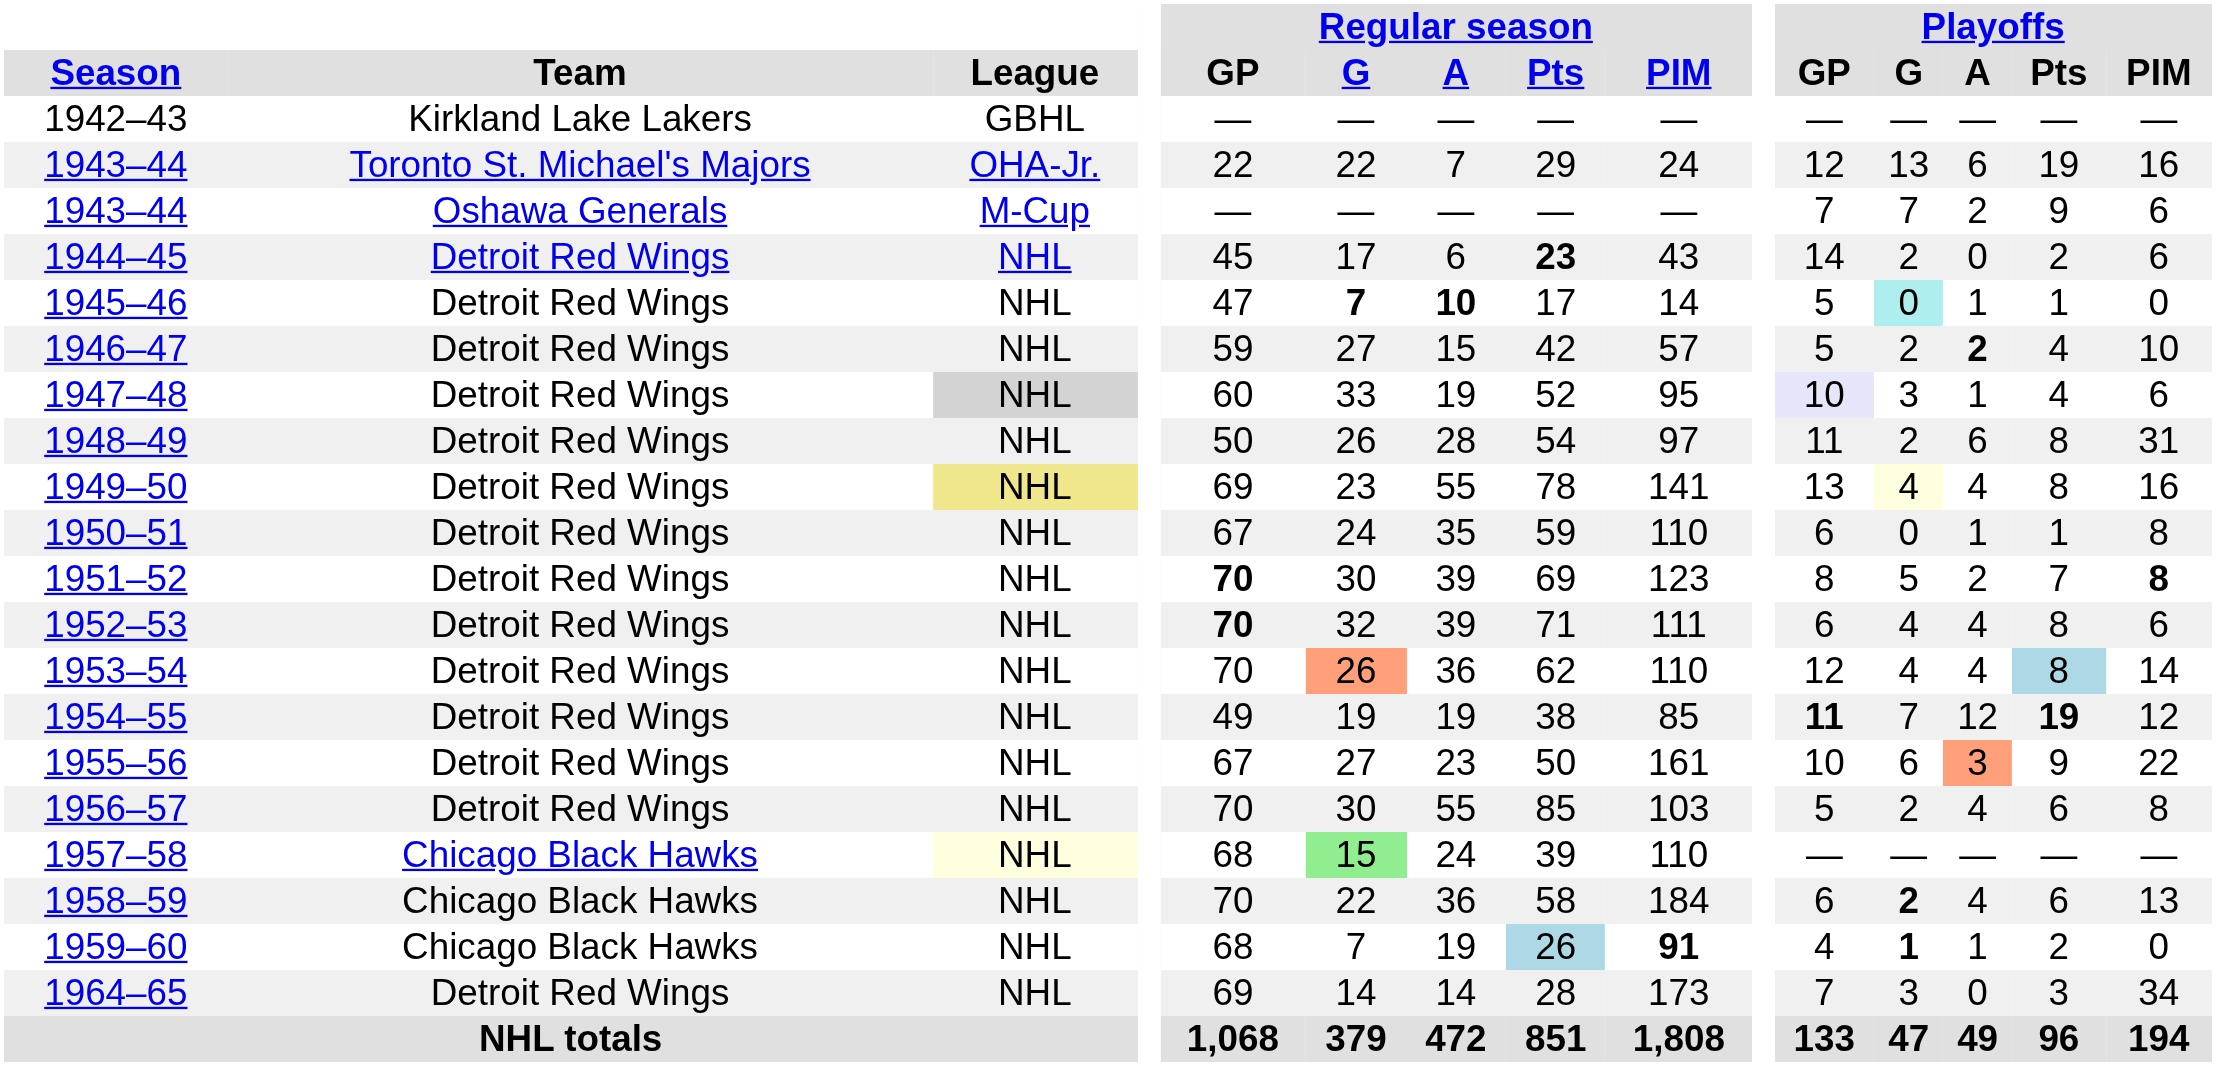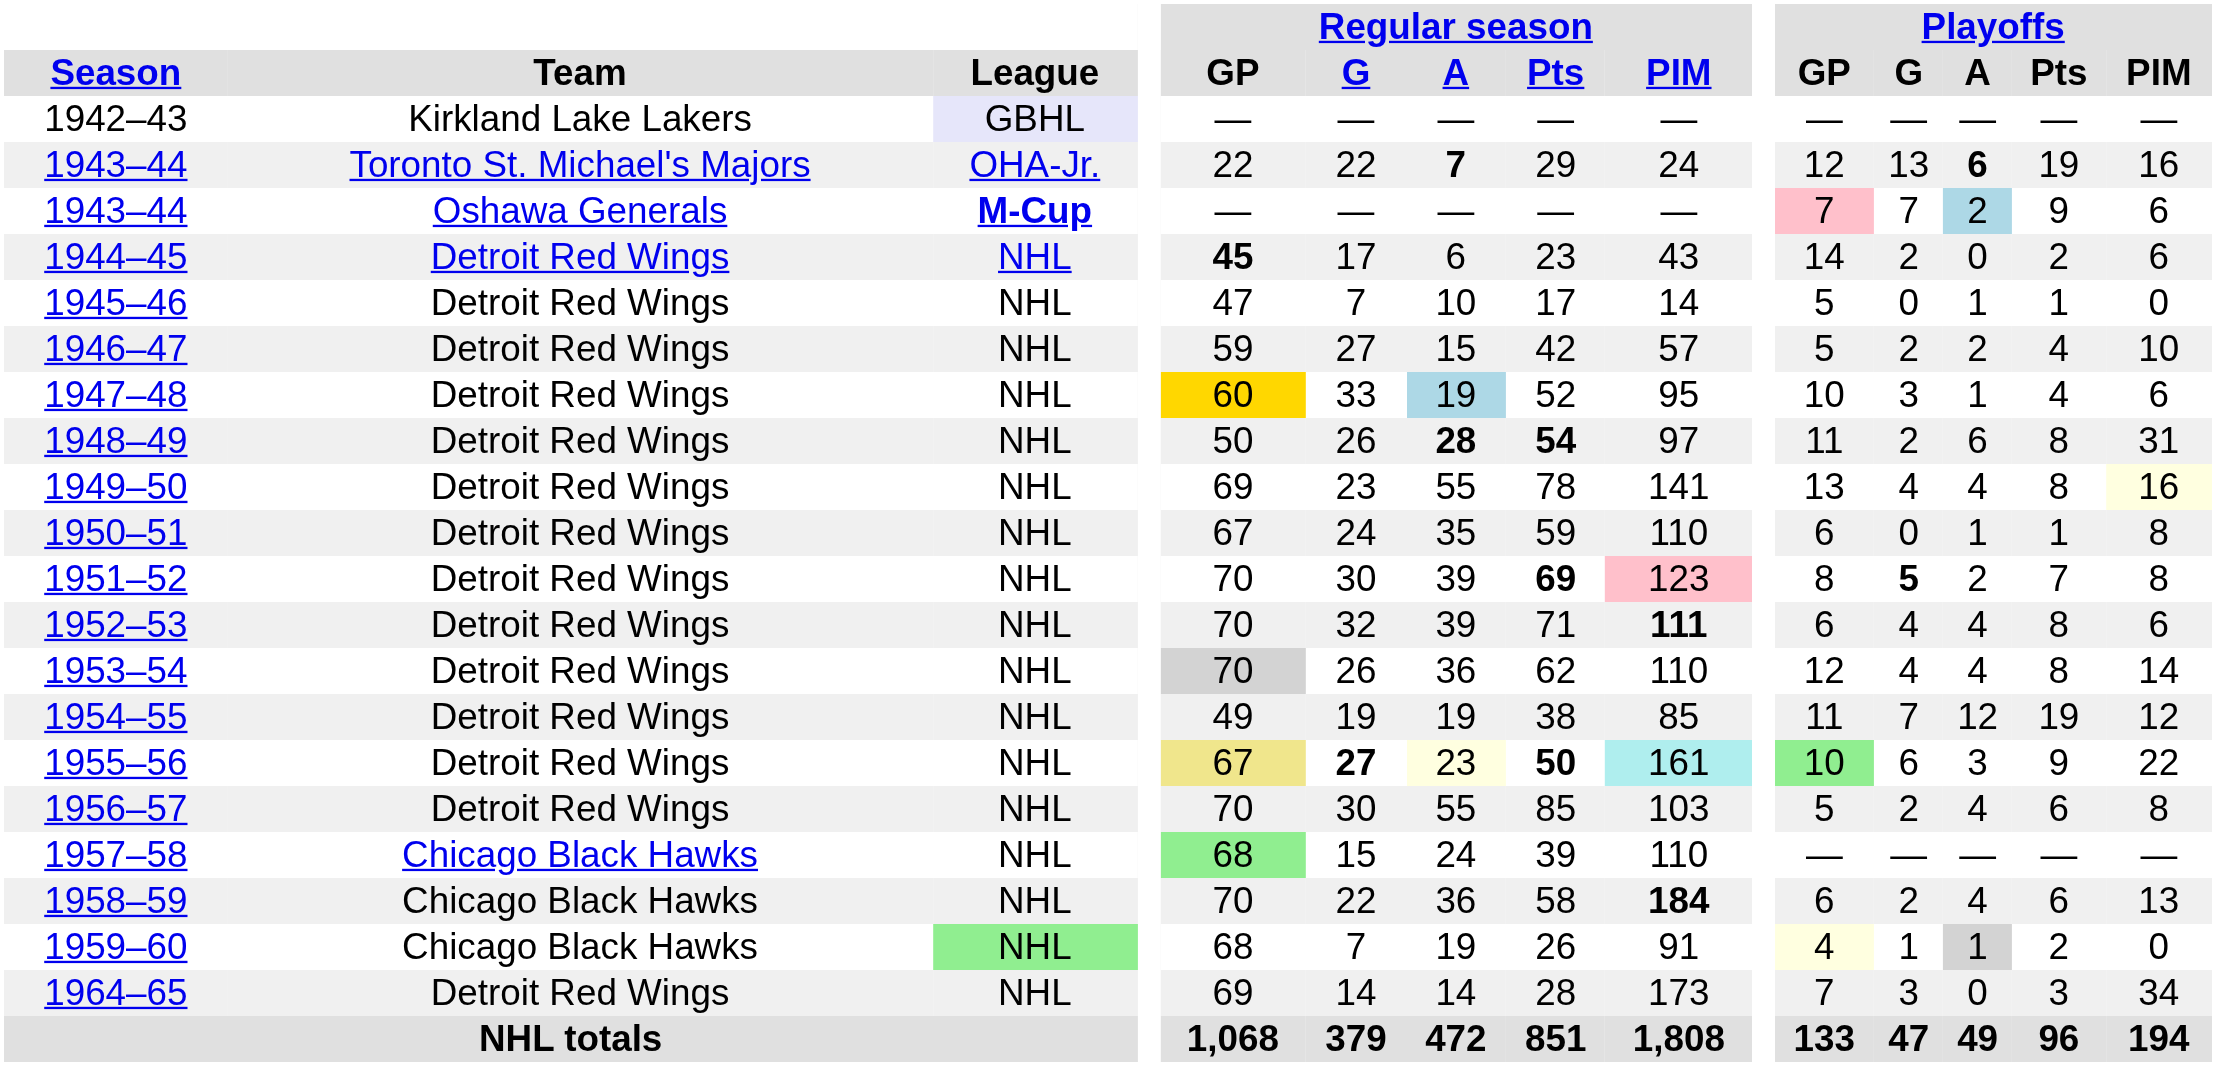(1035, 118) no background -> (1035, 118) lavender background
(1456, 164) normal -> (1456, 164) bold
(1978, 164) normal -> (1978, 164) bold
(1035, 210) normal -> (1035, 210) bold
(1824, 210) no background -> (1824, 210) pink background
(1978, 210) no background -> (1978, 210) lightblue background
(1233, 256) normal -> (1233, 256) bold
(1556, 256) bold -> (1556, 256) normal
(1356, 302) bold -> (1356, 302) normal
(1456, 302) bold -> (1456, 302) normal
(1909, 302) paleturquoise background -> (1909, 302) no background
(1978, 348) bold -> (1978, 348) normal
(1035, 394) lightgrey background -> (1035, 394) no background
(1233, 394) no background -> (1233, 394) gold background
(1456, 394) no background -> (1456, 394) lightblue background
(1824, 394) lavender background -> (1824, 394) no background
(1456, 440) normal -> (1456, 440) bold
(1556, 440) normal -> (1556, 440) bold
(1035, 486) khaki background -> (1035, 486) no background
(1909, 486) lightyellow background -> (1909, 486) no background
(2159, 486) no background -> (2159, 486) lightyellow background
(1233, 578) bold -> (1233, 578) normal
(1556, 578) normal -> (1556, 578) bold
(1679, 578) no background -> (1679, 578) pink background
(1909, 578) normal -> (1909, 578) bold
(2159, 578) bold -> (2159, 578) normal
(1233, 624) bold -> (1233, 624) normal
(1679, 624) normal -> (1679, 624) bold
(1233, 670) no background -> (1233, 670) lightgrey background
(1356, 670) lightsalmon background -> (1356, 670) no background
(2059, 670) lightblue background -> (2059, 670) no background
(1824, 716) bold -> (1824, 716) normal
(2059, 716) bold -> (2059, 716) normal
(1233, 762) no background -> (1233, 762) khaki background
(1356, 762) normal -> (1356, 762) bold
(1456, 762) no background -> (1456, 762) lightyellow background
(1556, 762) normal -> (1556, 762) bold
(1679, 762) no background -> (1679, 762) paleturquoise background
(1824, 762) no background -> (1824, 762) lightgreen background
(1978, 762) lightsalmon background -> (1978, 762) no background
(1035, 854) lightyellow background -> (1035, 854) no background
(1233, 854) no background -> (1233, 854) lightgreen background
(1356, 854) lightgreen background -> (1356, 854) no background
(1679, 900) normal -> (1679, 900) bold
(1909, 900) bold -> (1909, 900) normal
(1035, 946) no background -> (1035, 946) lightgreen background
(1556, 946) lightblue background -> (1556, 946) no background
(1679, 946) bold -> (1679, 946) normal
(1824, 946) no background -> (1824, 946) lightyellow background
(1909, 946) bold -> (1909, 946) normal
(1978, 946) no background -> (1978, 946) lightgrey background
